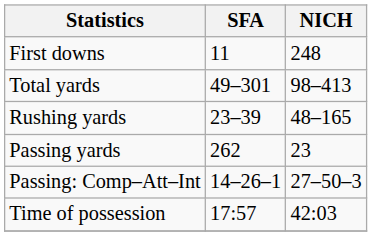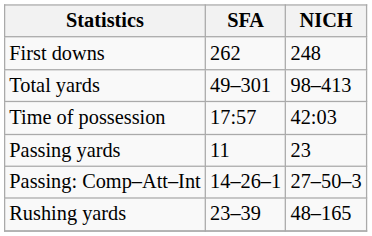(220, 53) 11 -> (225, 53) 262
rows swapped: (68, 117) <-> (87, 214)
(225, 149) 262 -> (220, 149) 11
